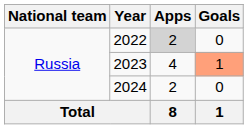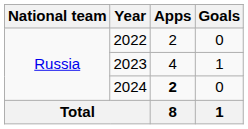(173, 40) lightgrey background -> (173, 40) no background
(219, 64) lightsalmon background -> (219, 64) no background
(173, 87) normal -> (173, 87) bold
